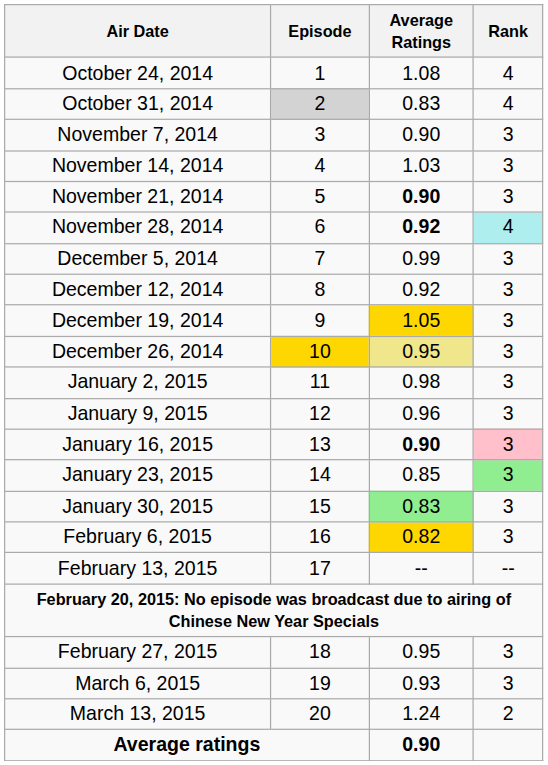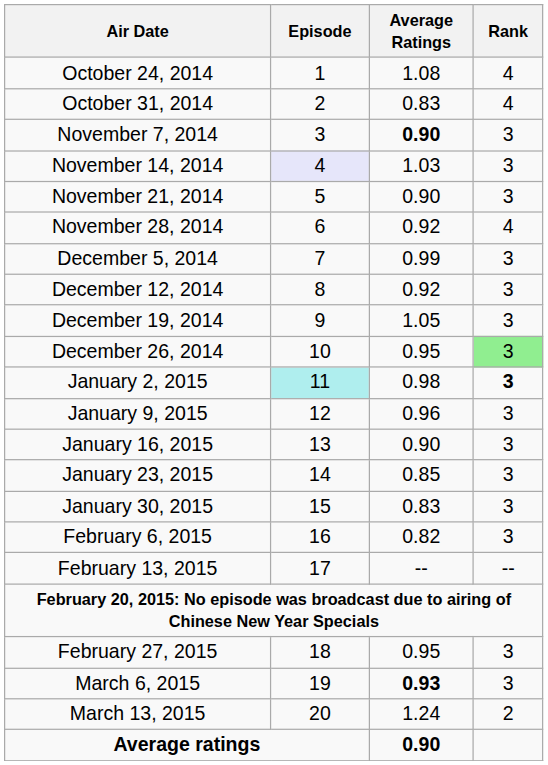(320, 103) lightgrey background -> (320, 103) no background
(421, 134) normal -> (421, 134) bold
(320, 165) no background -> (320, 165) lavender background
(421, 196) bold -> (421, 196) normal
(421, 227) bold -> (421, 227) normal
(508, 227) paleturquoise background -> (508, 227) no background
(421, 320) gold background -> (421, 320) no background
(320, 351) gold background -> (320, 351) no background
(421, 351) khaki background -> (421, 351) no background
(508, 351) no background -> (508, 351) lightgreen background
(320, 382) no background -> (320, 382) paleturquoise background
(508, 382) normal -> (508, 382) bold
(421, 444) bold -> (421, 444) normal
(508, 444) pink background -> (508, 444) no background
(508, 475) lightgreen background -> (508, 475) no background
(421, 506) lightgreen background -> (421, 506) no background
(421, 537) gold background -> (421, 537) no background
(421, 683) normal -> (421, 683) bold
